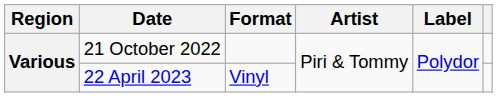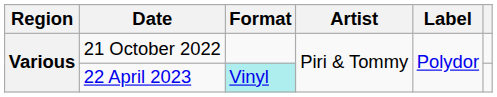(249, 77) no background -> (249, 77) paleturquoise background
